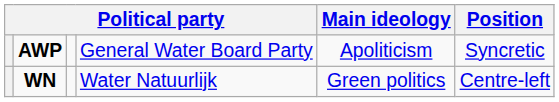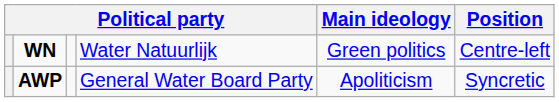rows swapped: (40, 50) <-> (40, 81)
